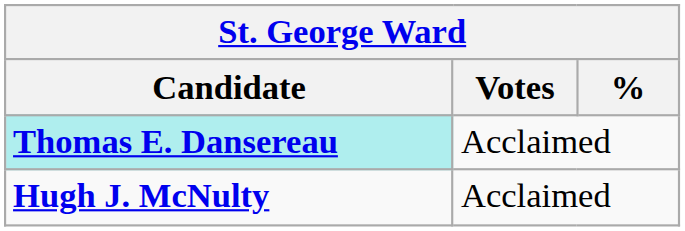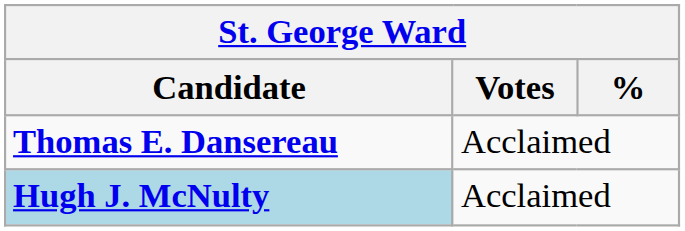(175, 141) paleturquoise background -> (175, 141) no background
(141, 196) no background -> (141, 196) lightblue background
